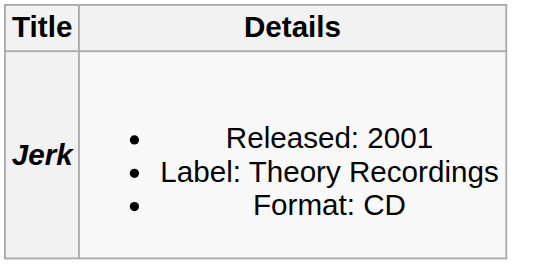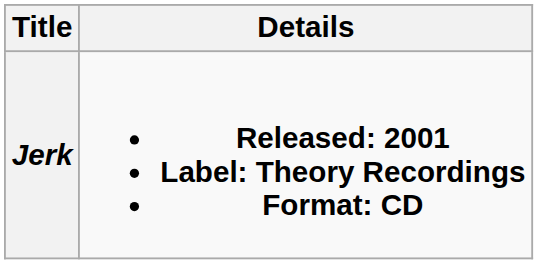(292, 172) normal -> (306, 172) bold
